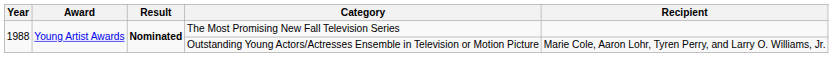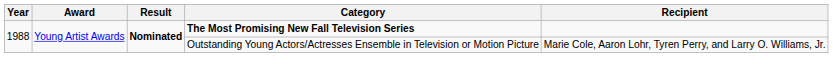(293, 29) normal -> (301, 29) bold
